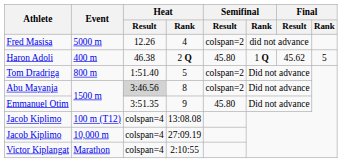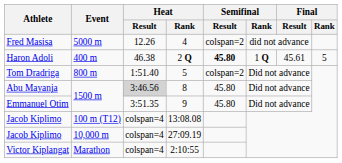(225, 58) normal -> (225, 58) bold
(294, 58) 45.62 -> (294, 58) 45.61
(225, 88) colspan=2 -> (225, 88) 45.80
